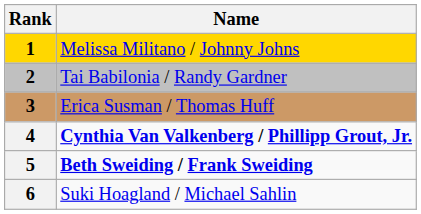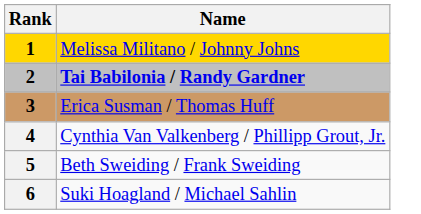(174, 77) normal -> (183, 77) bold
(236, 135) bold -> (223, 135) normal
(187, 164) bold -> (180, 164) normal
